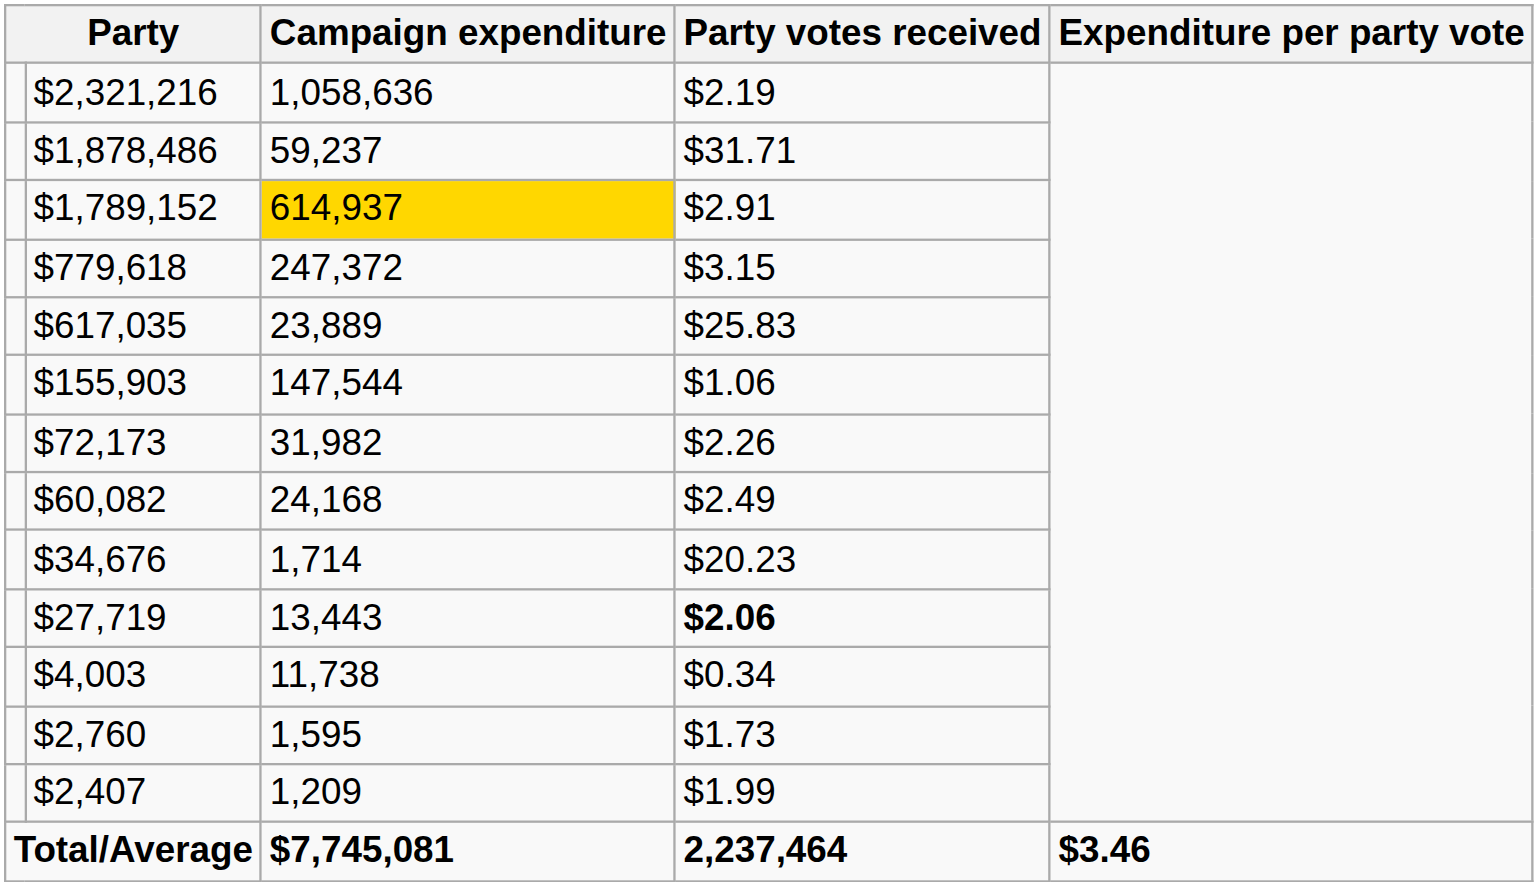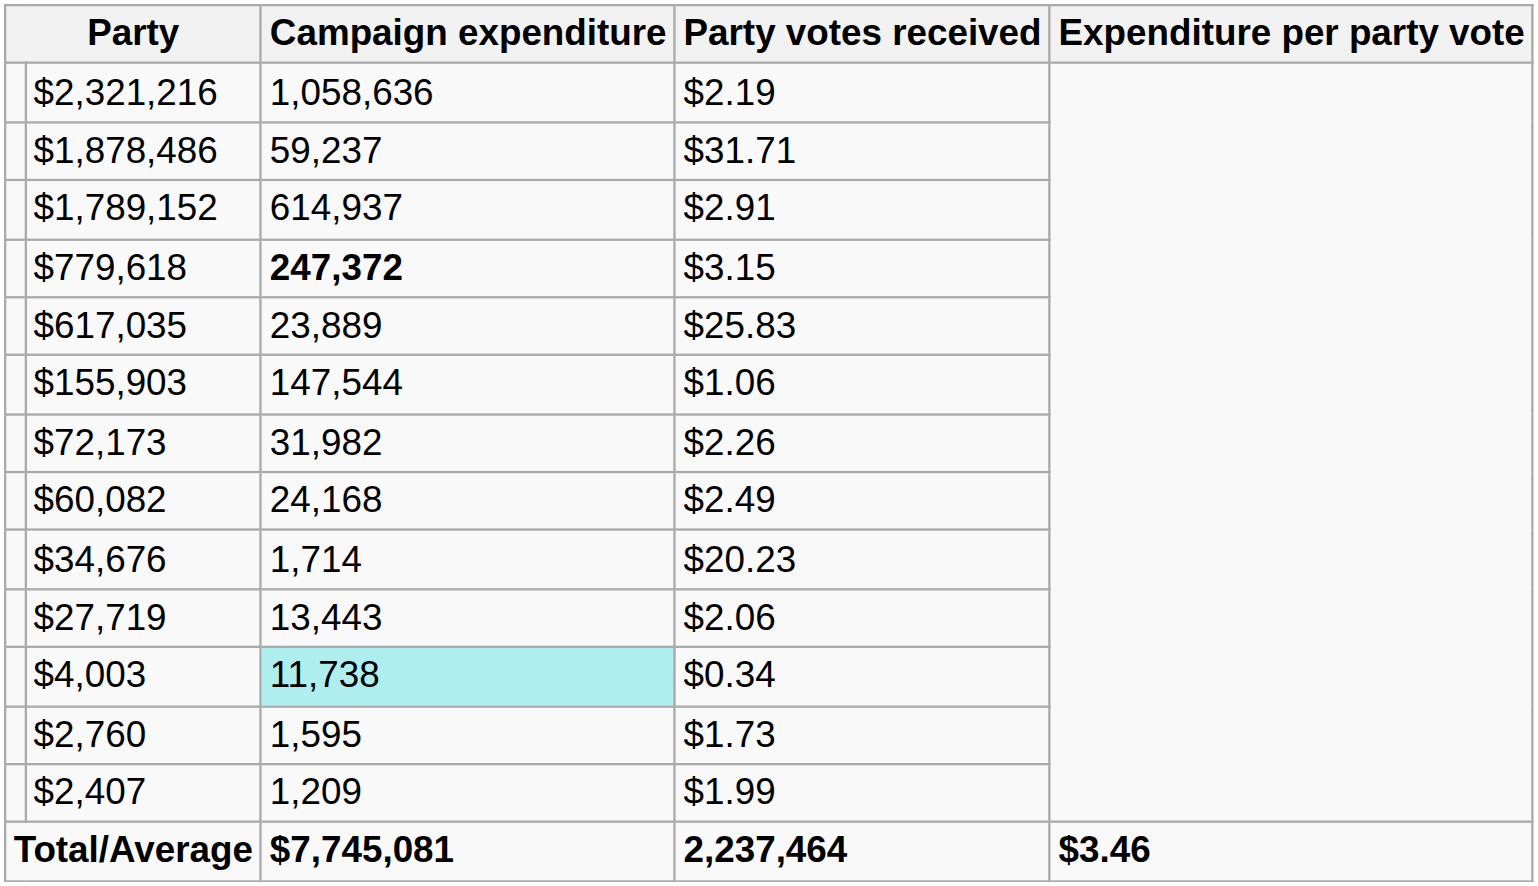(336, 208) gold background -> (336, 208) no background
(336, 267) normal -> (336, 267) bold
(730, 617) bold -> (730, 617) normal
(325, 675) no background -> (325, 675) paleturquoise background
